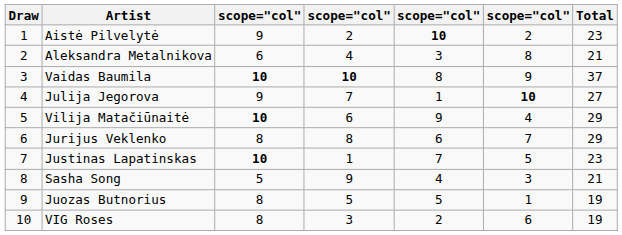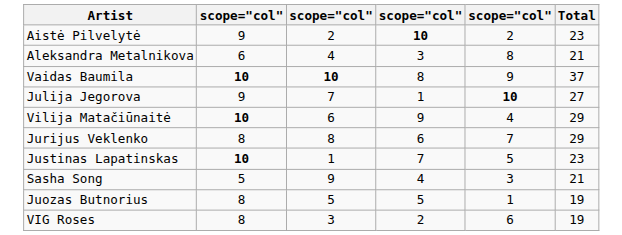- column: (24, 15)
